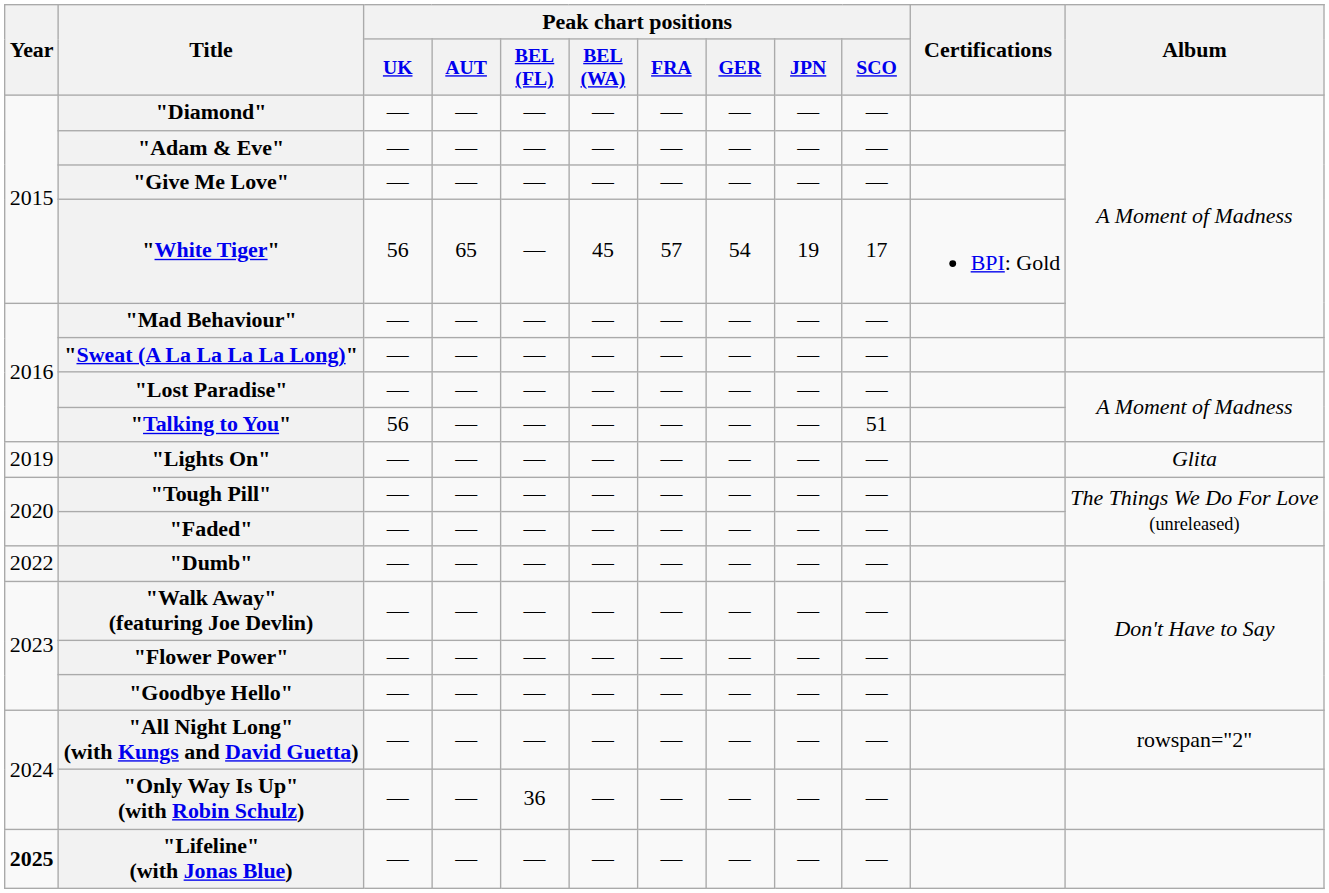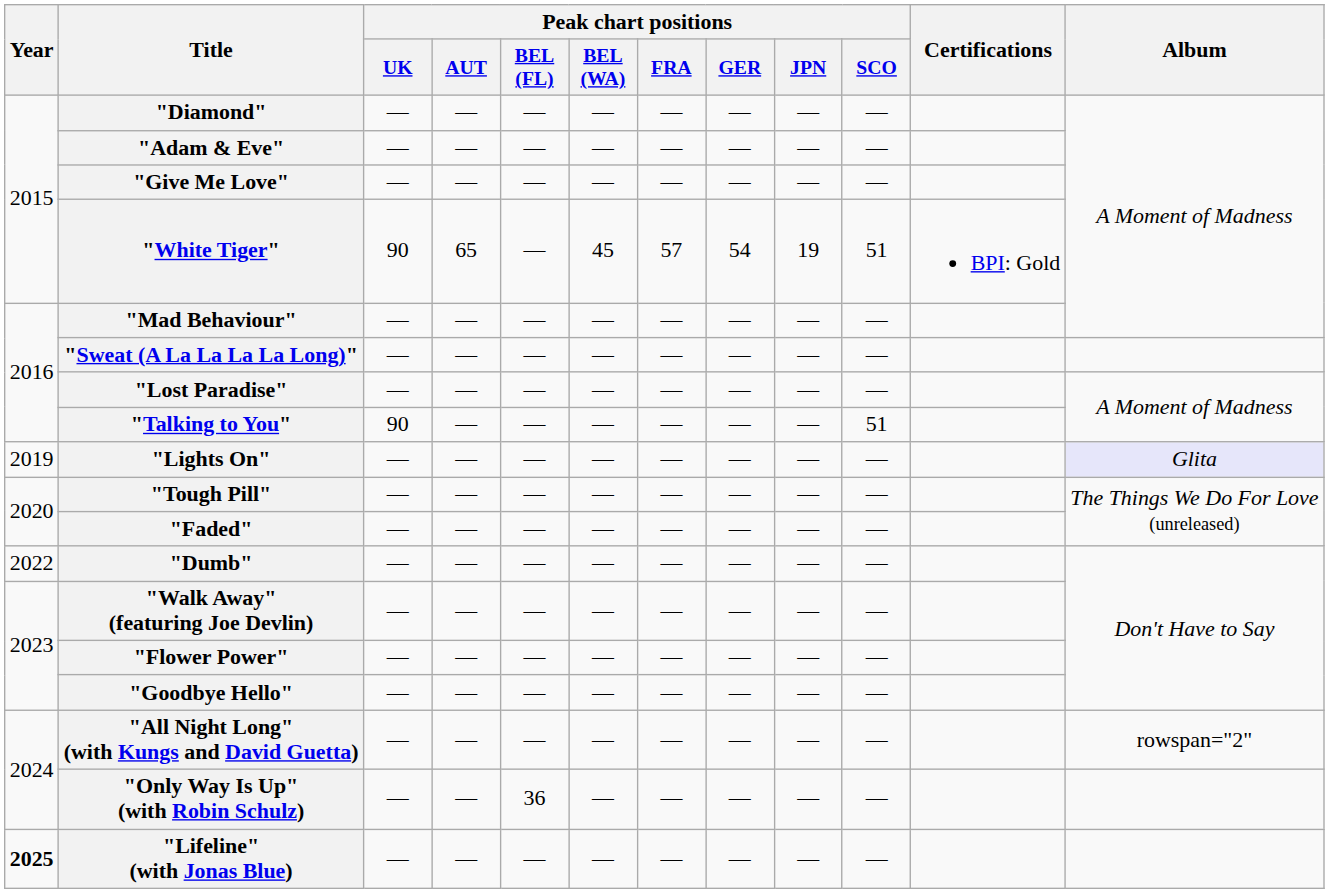(398, 251) 56 -> (398, 251) 90
(877, 251) 17 -> (877, 251) 51
(398, 424) 56 -> (398, 424) 90
(1194, 459) no background -> (1194, 459) lavender background
